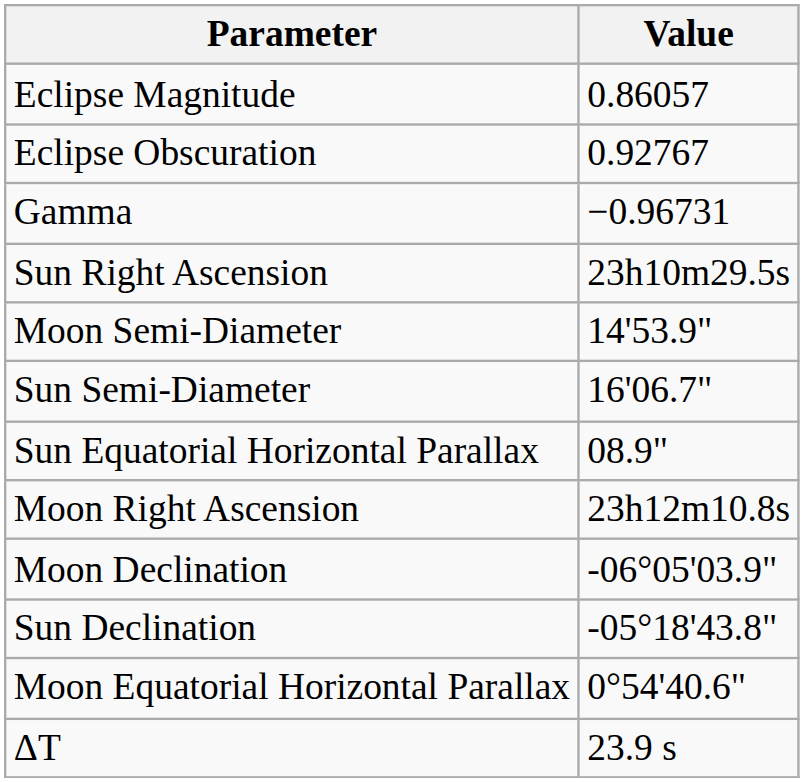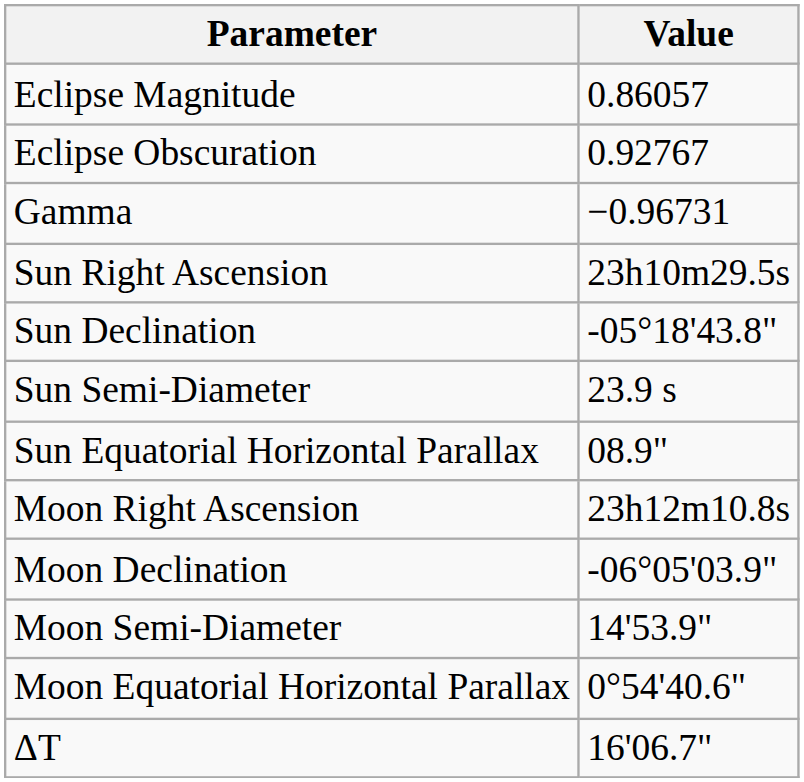rows swapped: (135, 627) <-> (178, 331)
(650, 390) 16'06.7" -> (632, 390) 23.9 s
(632, 746) 23.9 s -> (650, 746) 16'06.7"
